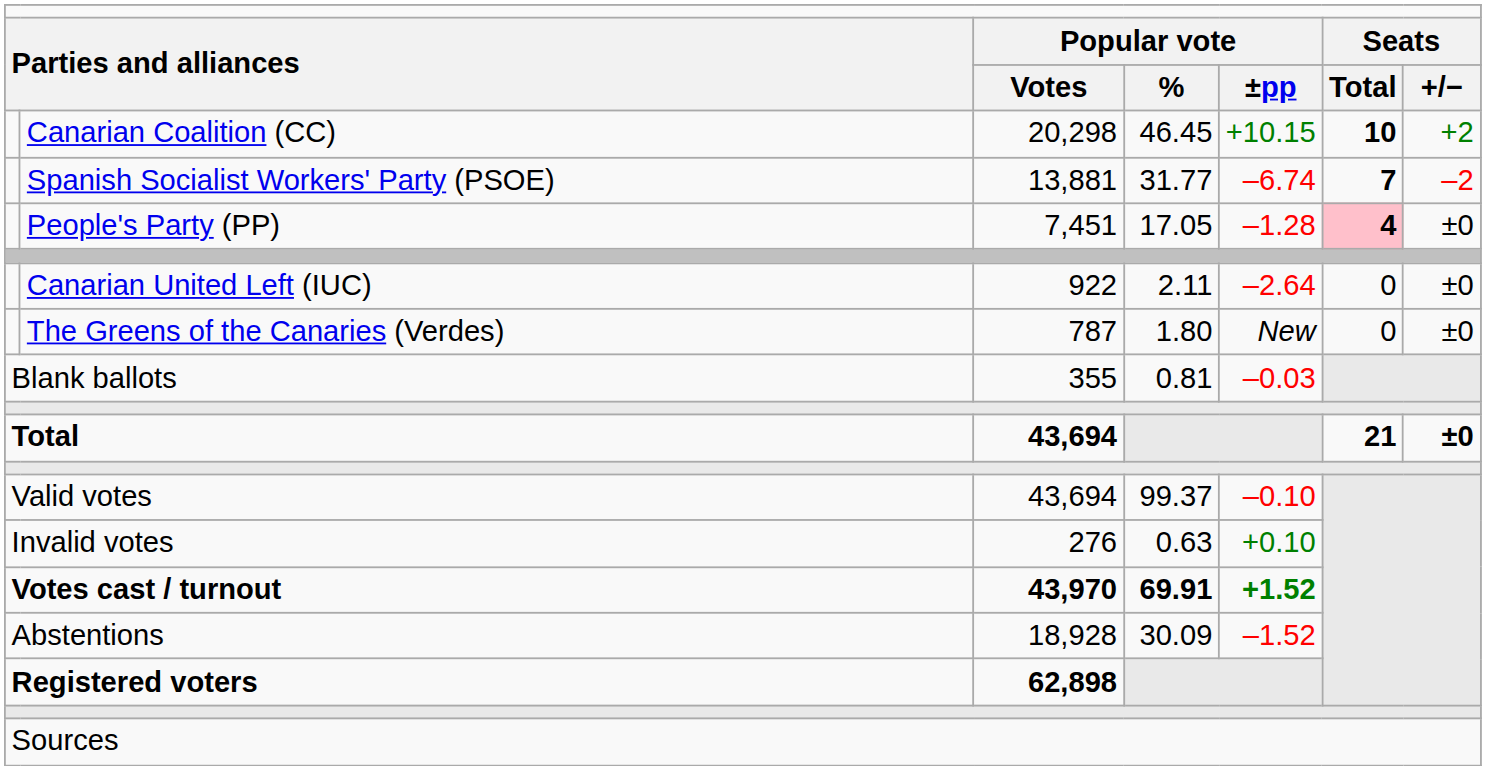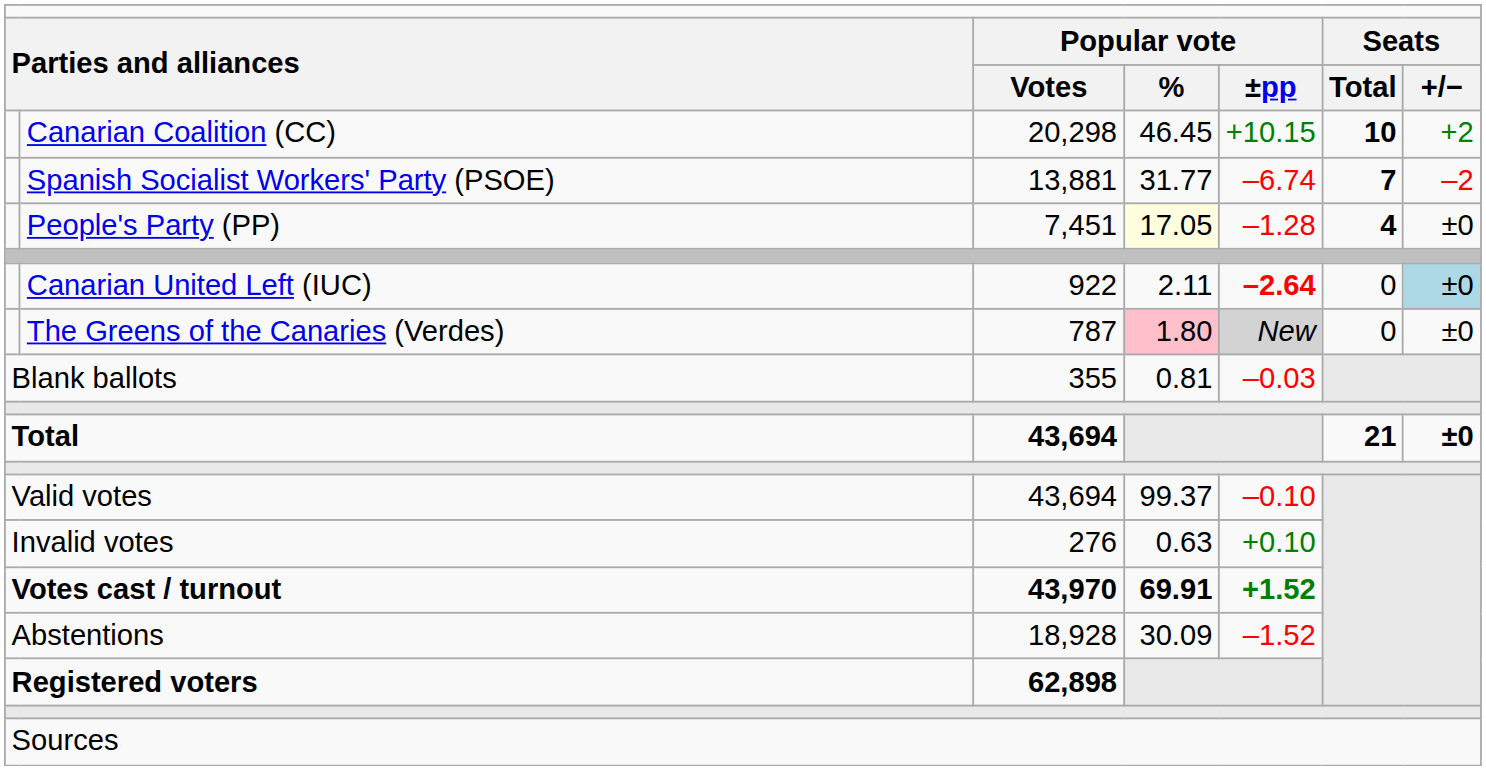(1176, 225) no background -> (1176, 225) lightyellow background
(1388, 225) pink background -> (1388, 225) no background
(1279, 285) normal -> (1279, 285) bold
(1458, 285) no background -> (1458, 285) lightblue background
(1184, 331) no background -> (1184, 331) pink background
(1287, 331) no background -> (1287, 331) lightgrey background
